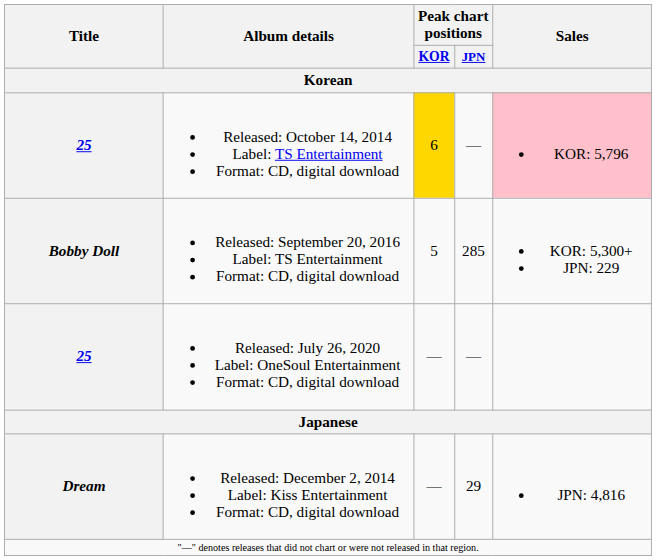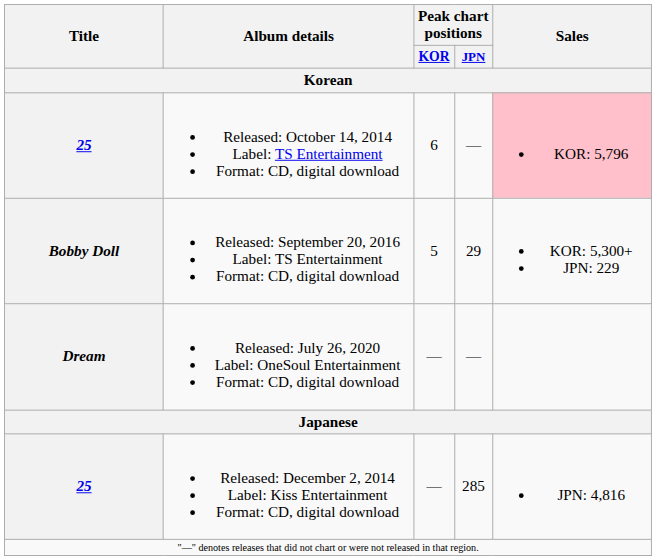(434, 145) gold background -> (434, 145) no background
(474, 251) 285 -> (474, 251) 29
(84, 356) 25 -> (84, 356) Dream
(84, 486) Dream -> (84, 486) 25
(474, 486) 29 -> (474, 486) 285
